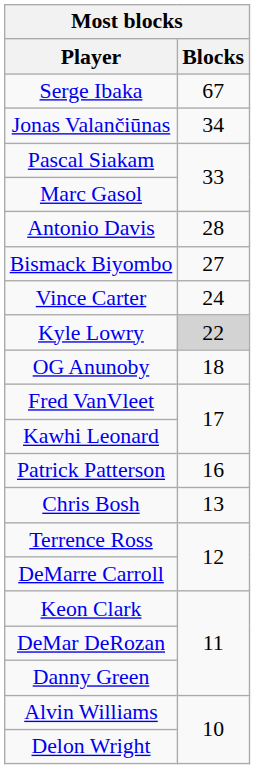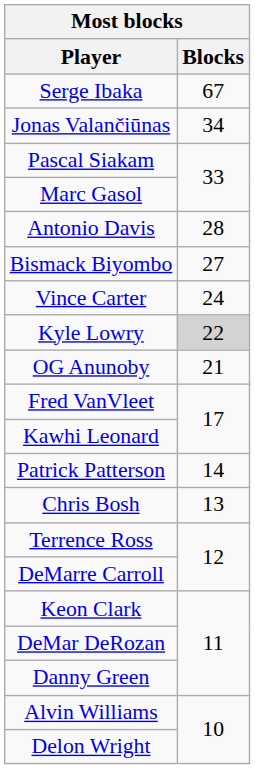(213, 366) 18 -> (213, 366) 21
(213, 470) 16 -> (213, 470) 14
